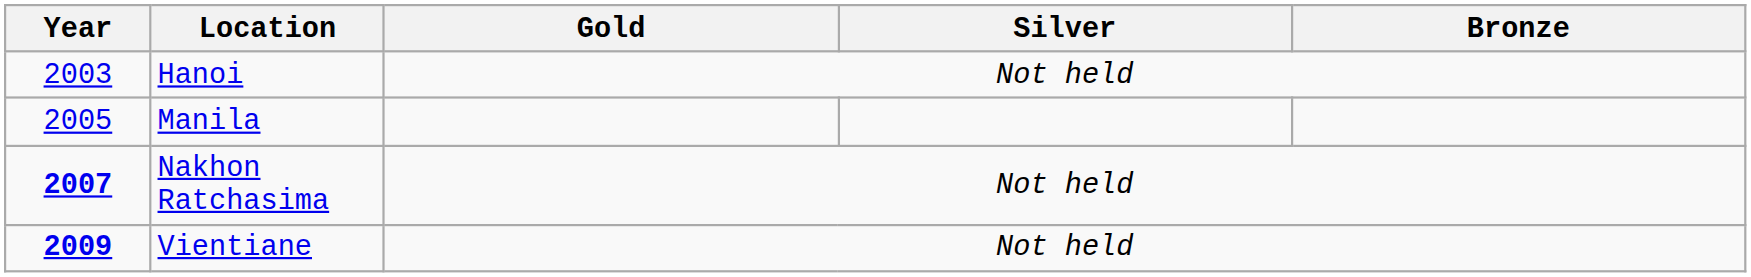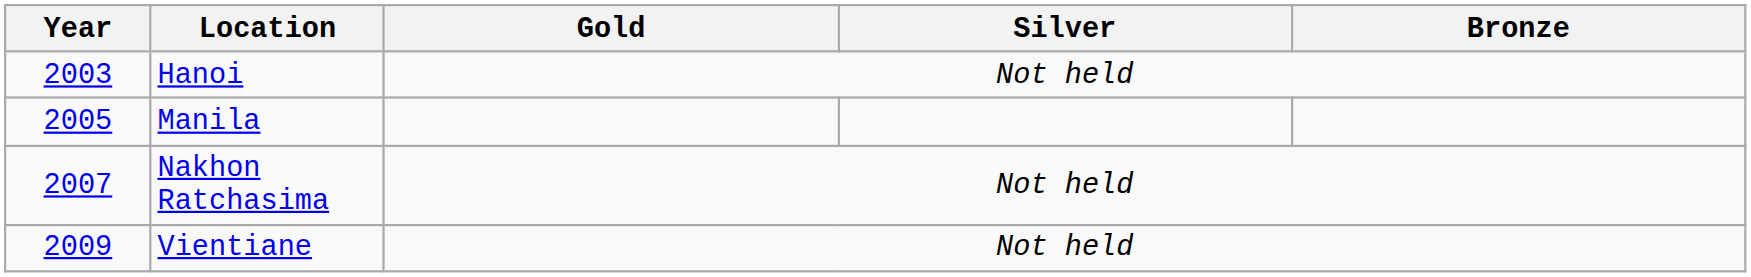(78, 185) bold -> (78, 185) normal
(78, 248) bold -> (78, 248) normal
